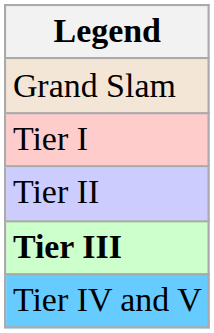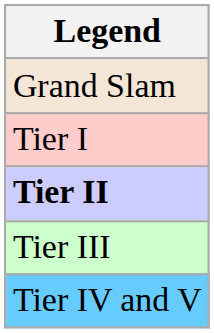(56, 192) normal -> (61, 192) bold
(67, 246) bold -> (62, 246) normal
